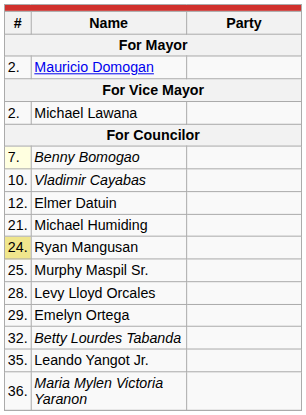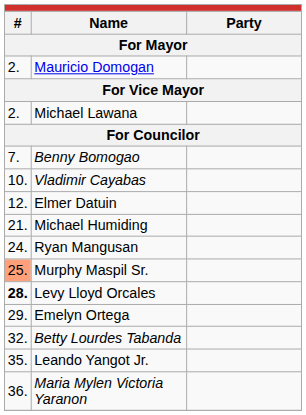(14, 158) lightyellow background -> (14, 158) no background
(18, 248) khaki background -> (18, 248) no background
(18, 271) no background -> (18, 271) lightsalmon background
(18, 293) normal -> (18, 293) bold
